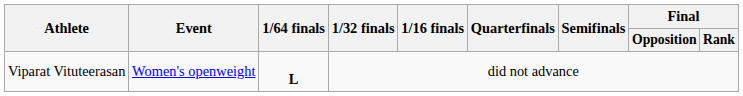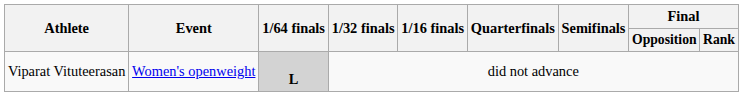(294, 79) no background -> (294, 79) lightgrey background
